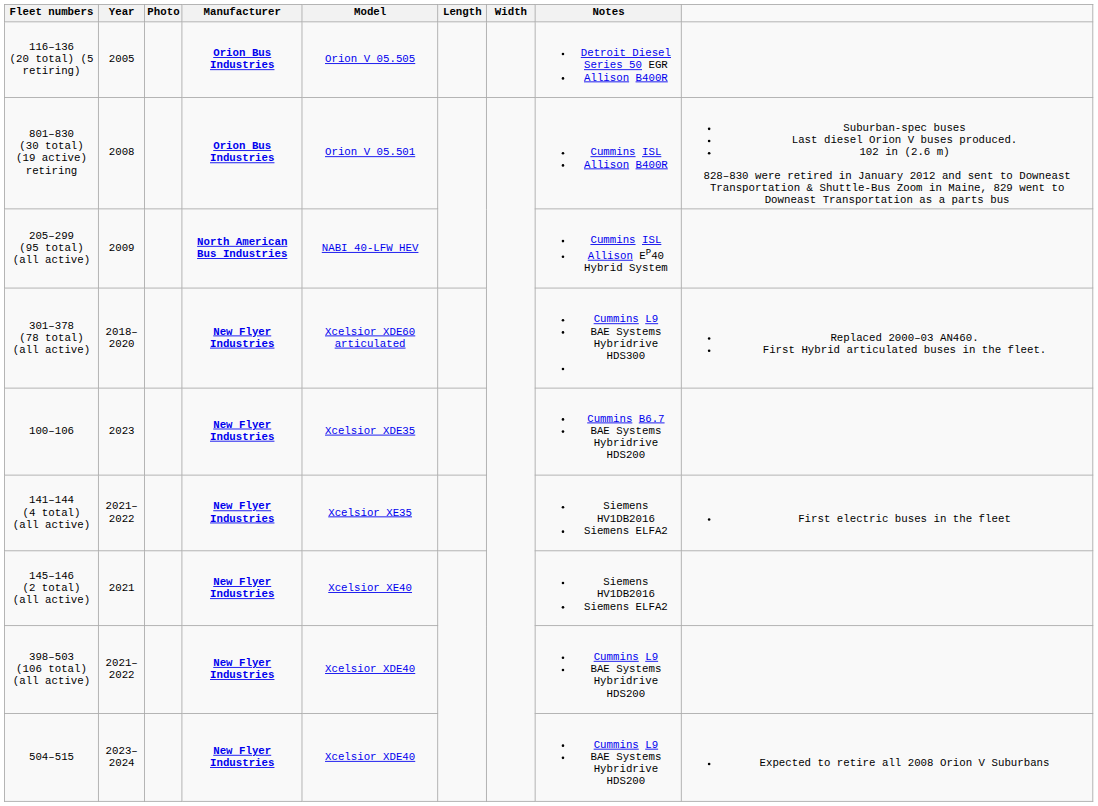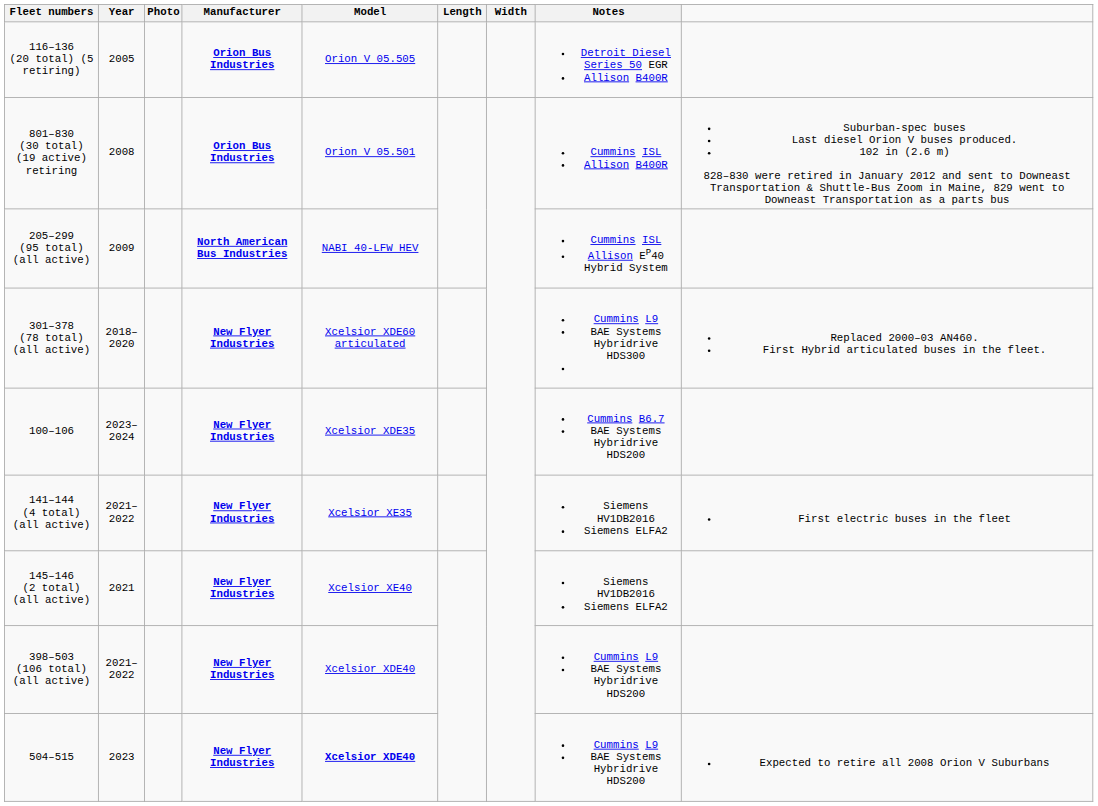(122, 432) 2023 -> (122, 432) 2023–2024
(122, 758) 2023–2024 -> (122, 758) 2023
(370, 758) normal -> (370, 758) bold
